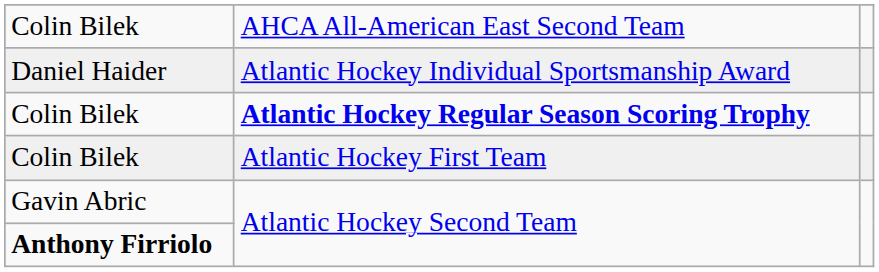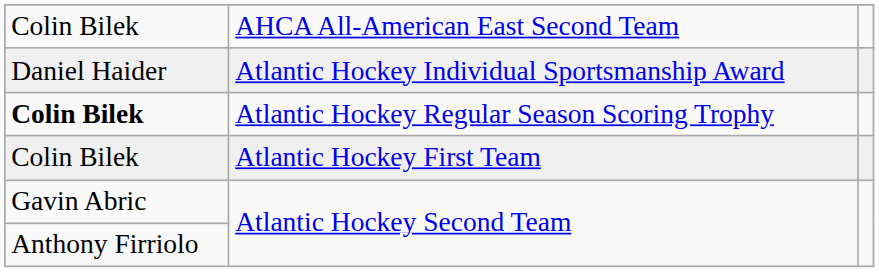(75, 113) normal -> (77, 113) bold
(525, 113) bold -> (505, 113) normal
(112, 244) bold -> (105, 244) normal
